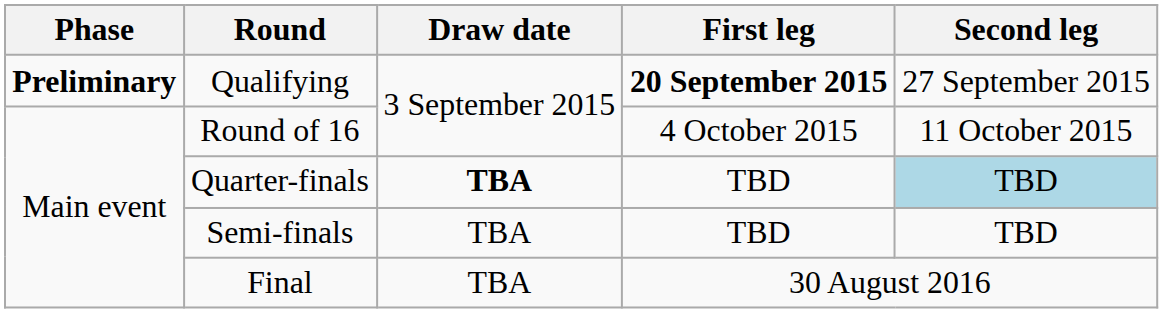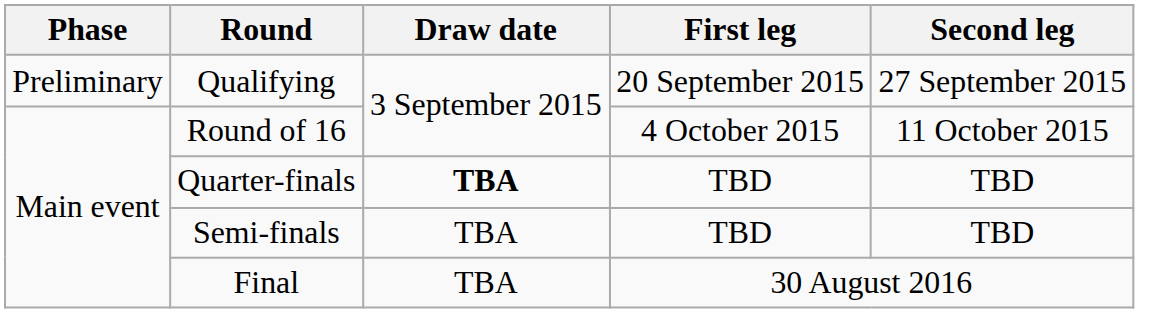(94, 80) bold -> (88, 80) normal
(759, 80) bold -> (740, 80) normal
(1026, 181) lightblue background -> (1002, 181) no background
